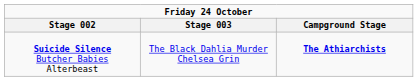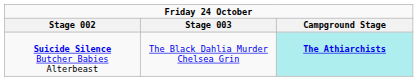(345, 49) no background -> (345, 49) paleturquoise background
